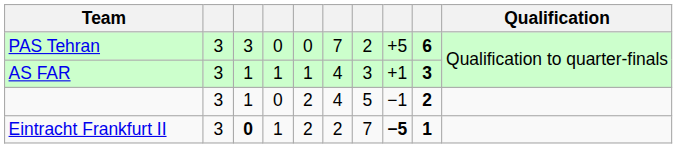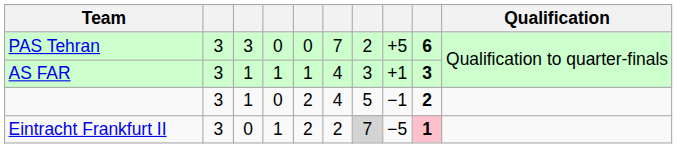(248, 128) bold -> (248, 128) normal
(367, 128) no background -> (367, 128) lightgrey background
(397, 128) bold -> (397, 128) normal
(427, 128) no background -> (427, 128) pink background
